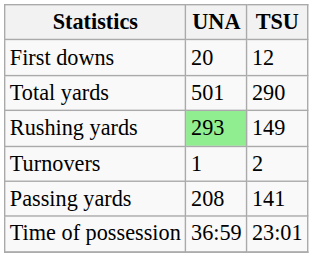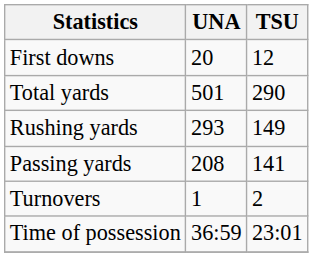(208, 127) lightgreen background -> (208, 127) no background
rows swapped: (71, 198) <-> (55, 163)
